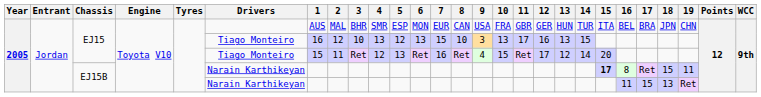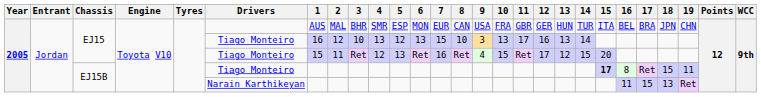(585, 41) 15 -> (585, 41) 14
(585, 56) 14 -> (585, 56) 15
(256, 70) Narain Karthikeyan -> (256, 70) Tiago Monteiro
